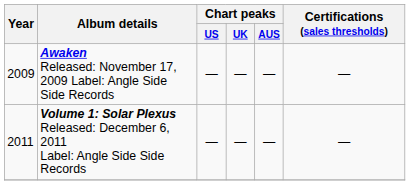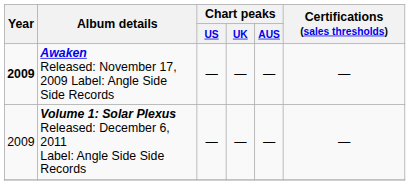(21, 74) normal -> (21, 74) bold
(20, 142) 2011 -> (21, 142) 2009
